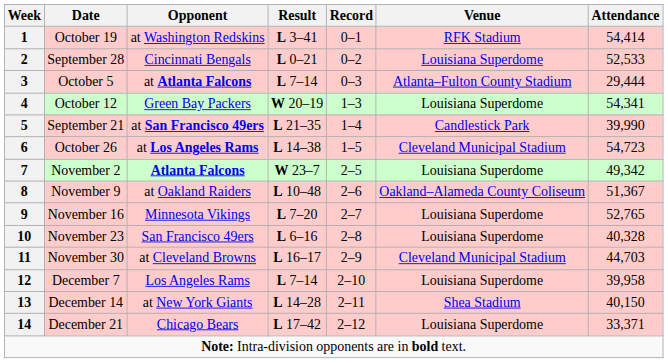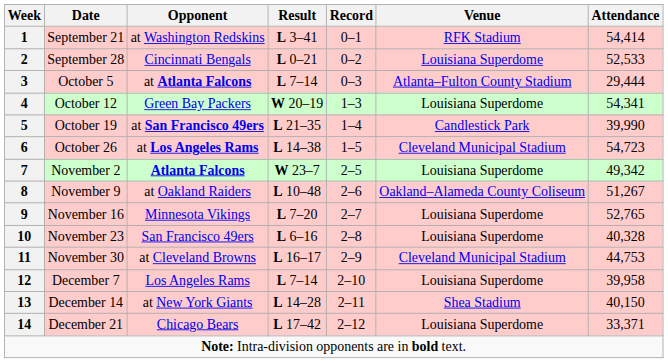(86, 37) October 19 -> (86, 37) September 21
(86, 125) September 21 -> (86, 125) October 19
(625, 192) 51,367 -> (625, 192) 51,267
(625, 258) 44,703 -> (625, 258) 44,753
